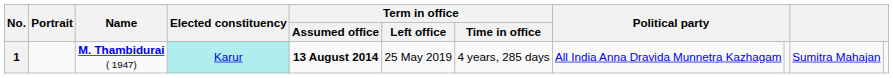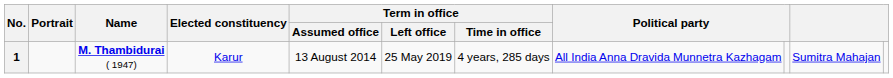(228, 57) paleturquoise background -> (228, 57) no background
(336, 57) bold -> (336, 57) normal
